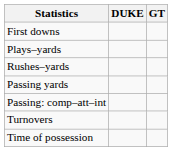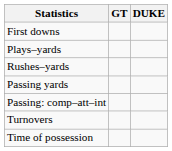columns swapped: (157, 13) <-> (128, 13)
